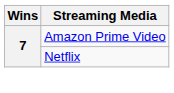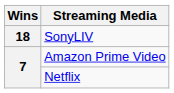+ row: (69, 36)
